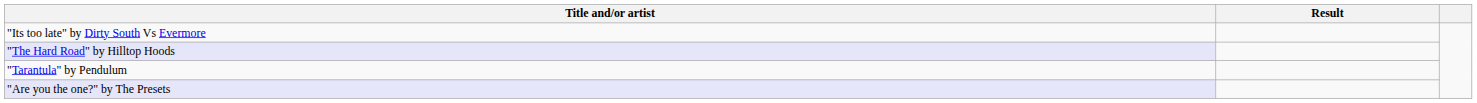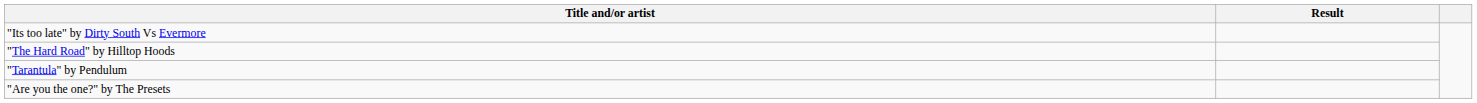(91, 51) lavender background -> (91, 51) no background
(89, 88) lavender background -> (89, 88) no background
